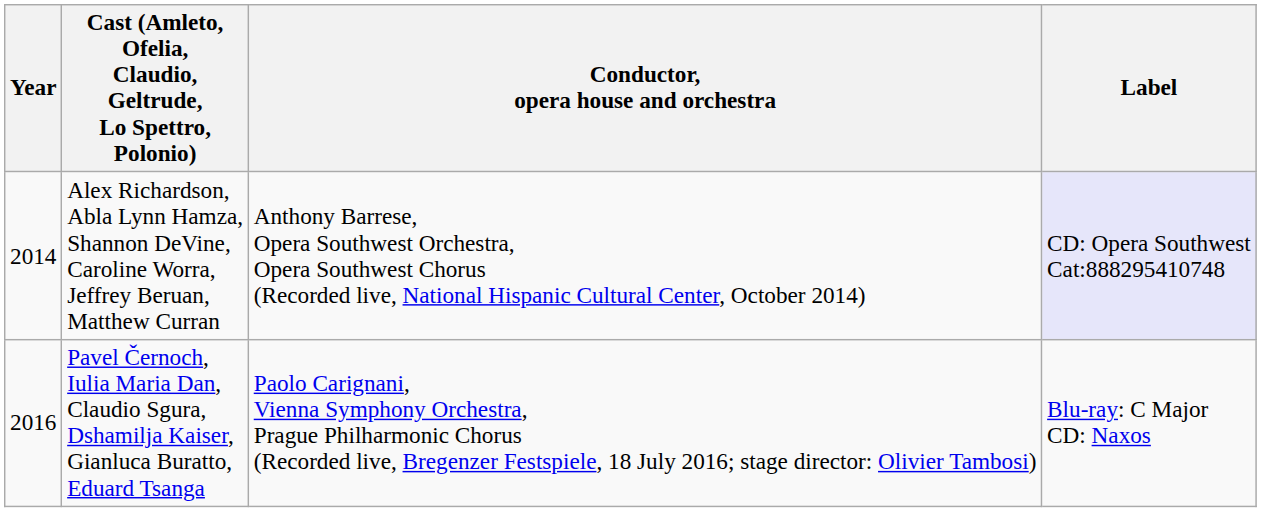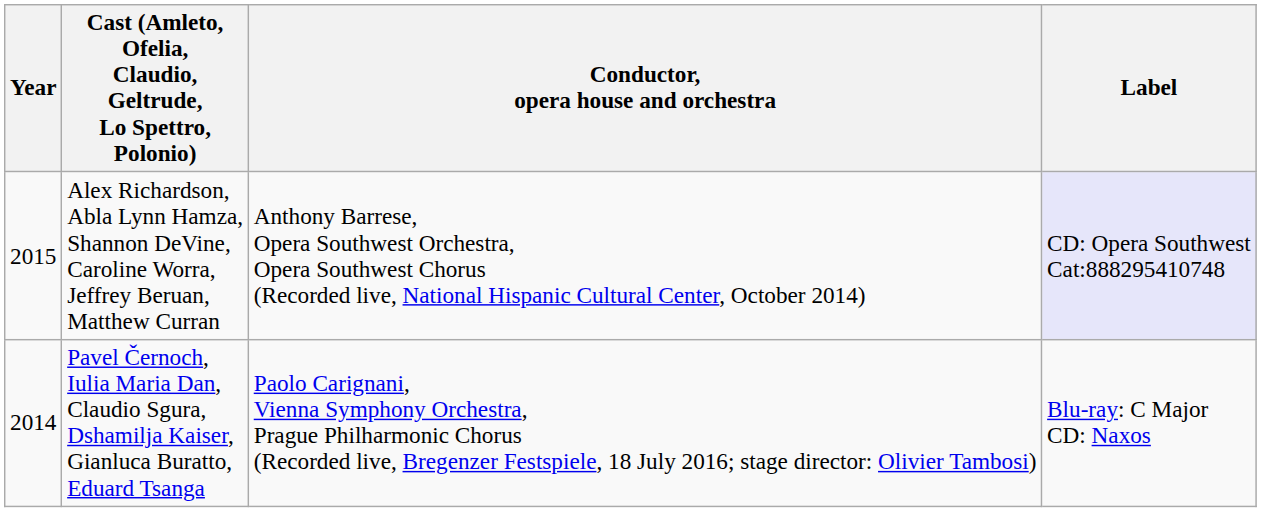(33, 255) 2014 -> (33, 255) 2015
(33, 422) 2016 -> (33, 422) 2014
